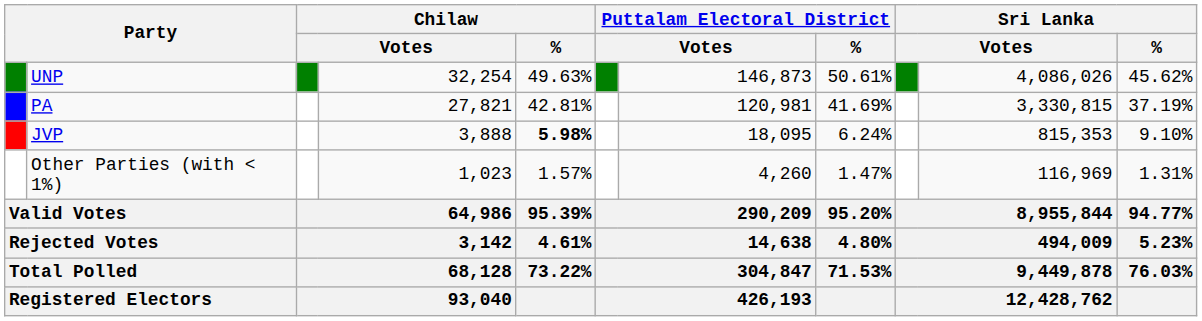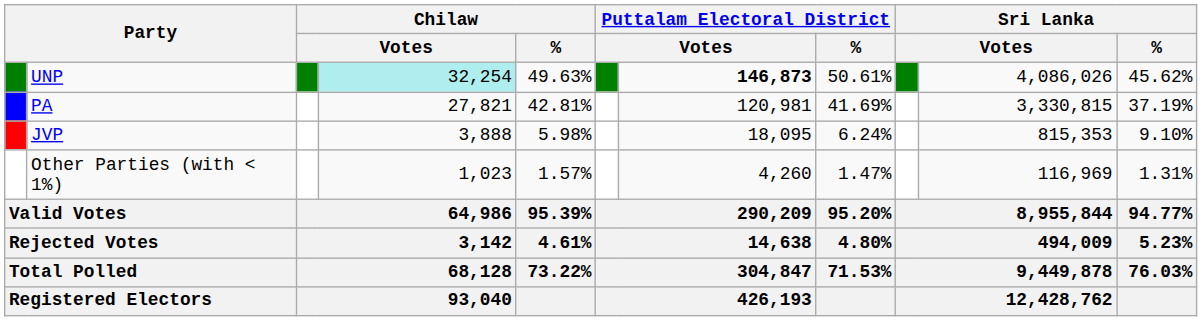(480, 77) no background -> (480, 77) paleturquoise background
(774, 77) normal -> (774, 77) bold
(565, 135) bold -> (565, 135) normal
